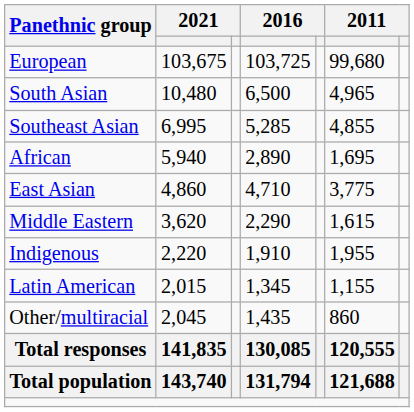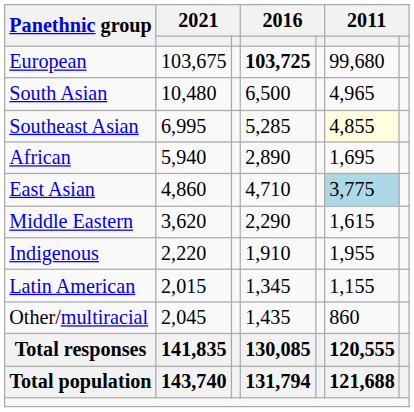(278, 61) normal -> (278, 61) bold
(352, 125) no background -> (352, 125) lightyellow background
(352, 189) no background -> (352, 189) lightblue background
